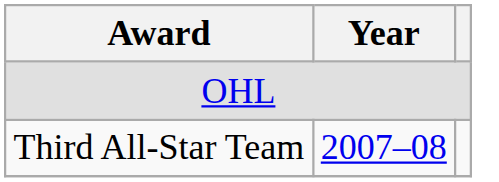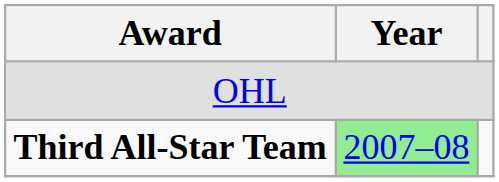(159, 147) normal -> (170, 147) bold
(384, 147) no background -> (406, 147) lightgreen background
